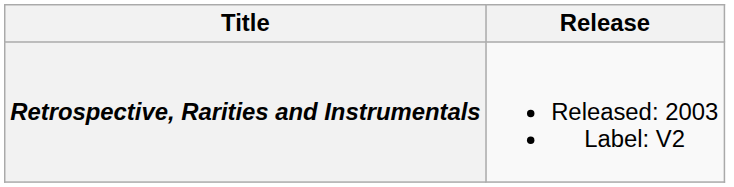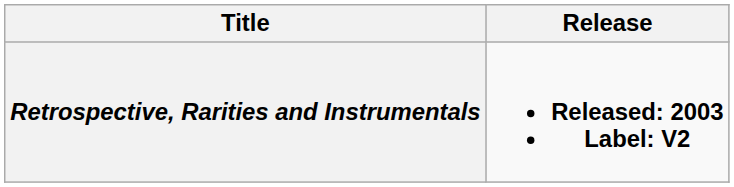(605, 126) normal -> (608, 126) bold
